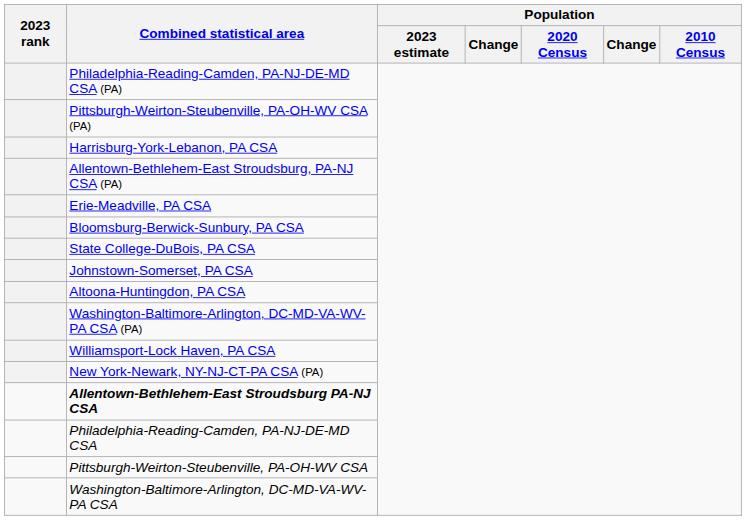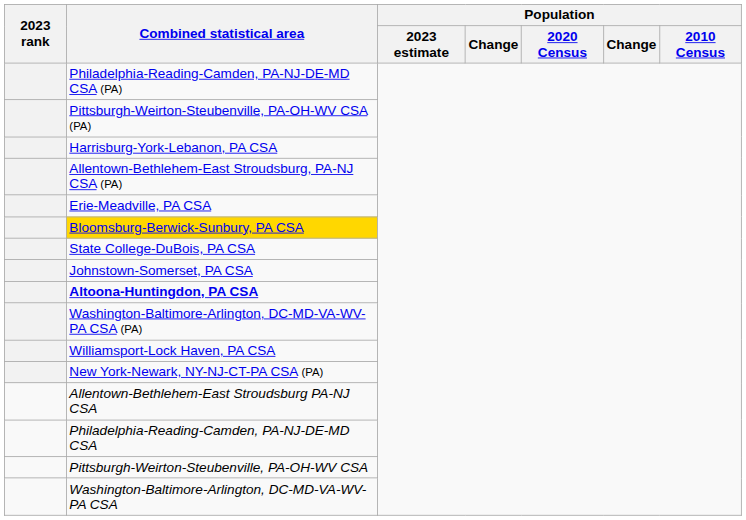(187, 227) no background -> (187, 227) gold background
(157, 292) normal -> (164, 292) bold
(220, 401) bold -> (209, 401) normal
